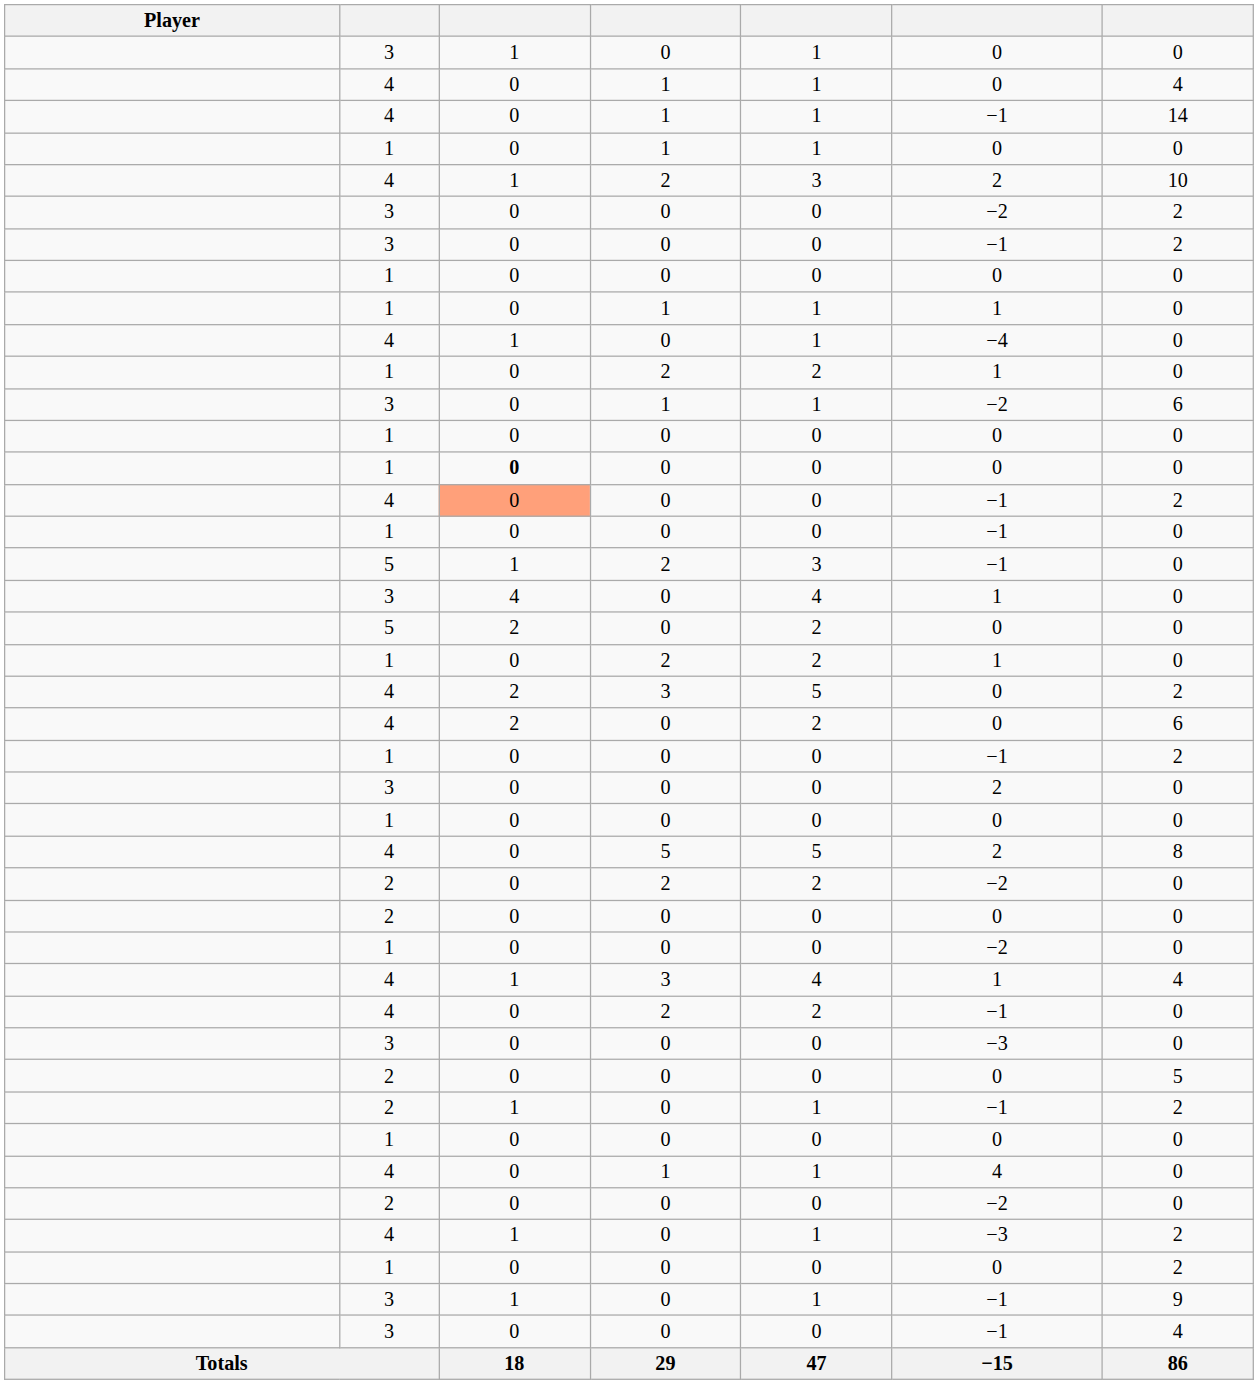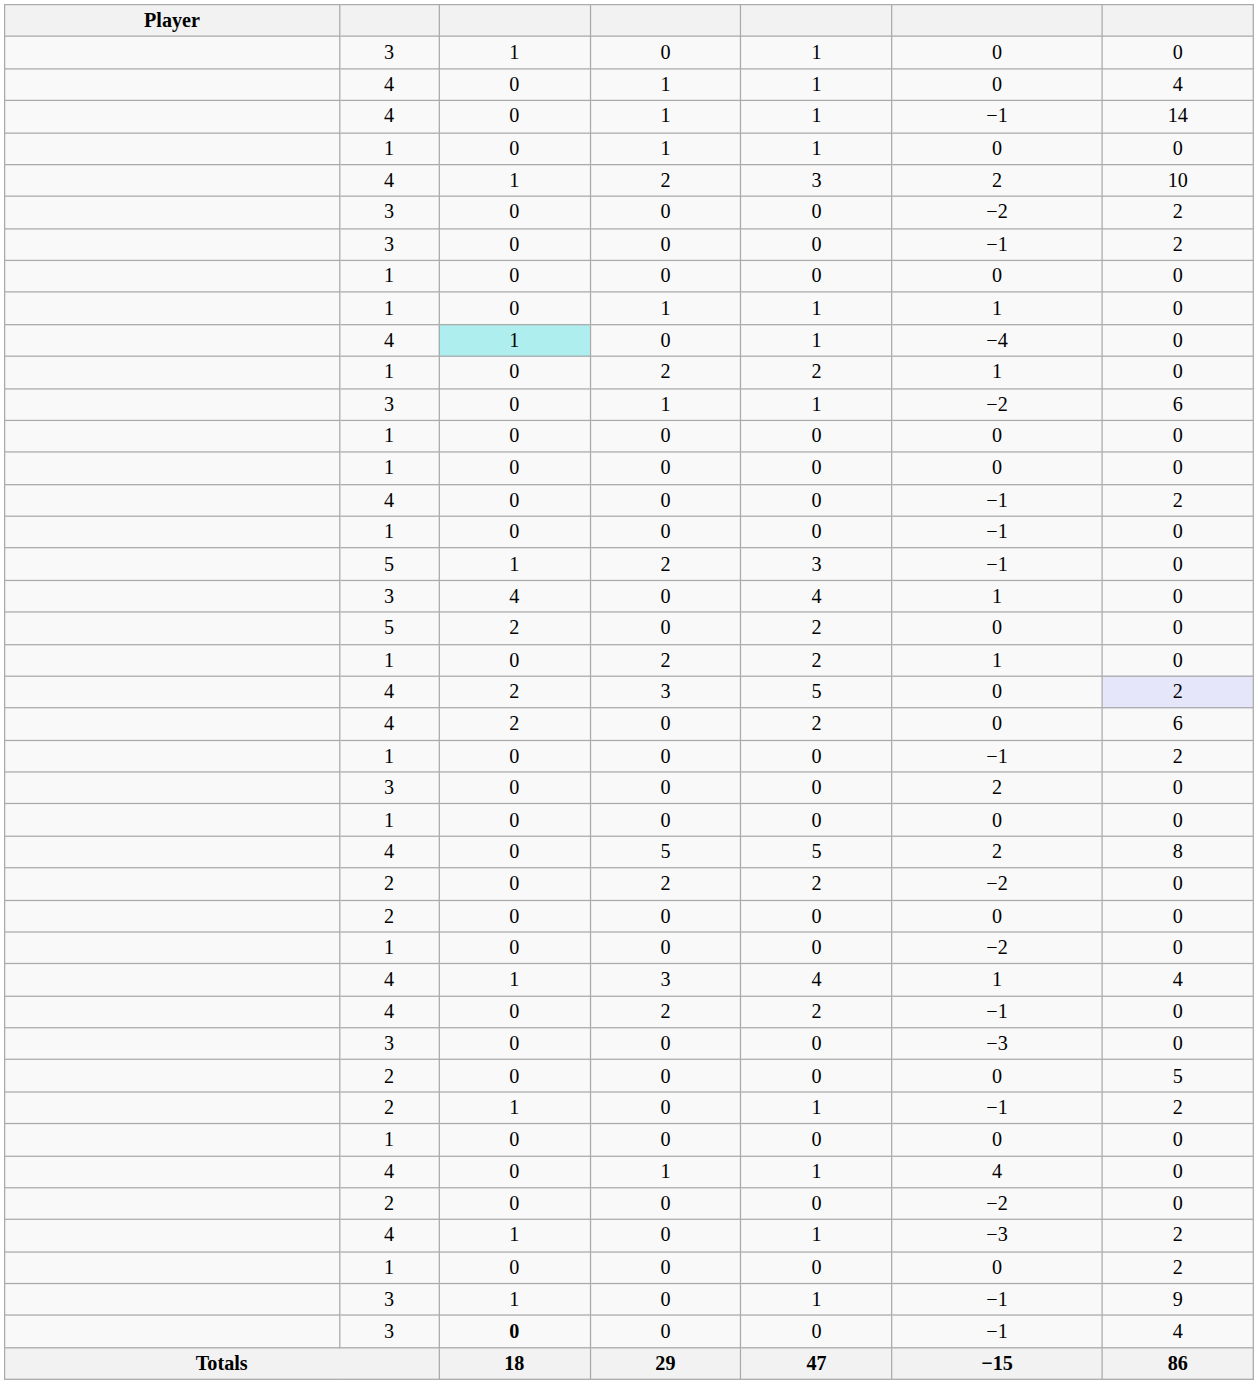(514, 340) no background -> (514, 340) paleturquoise background
(514, 468) bold -> (514, 468) normal
(514, 500) lightsalmon background -> (514, 500) no background
(1178, 691) no background -> (1178, 691) lavender background
(514, 1331) normal -> (514, 1331) bold
